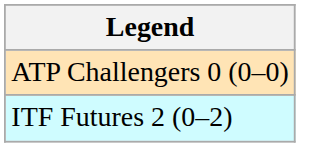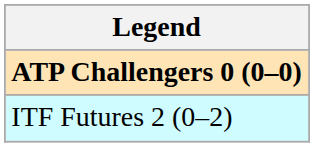(150, 72) normal -> (157, 72) bold
